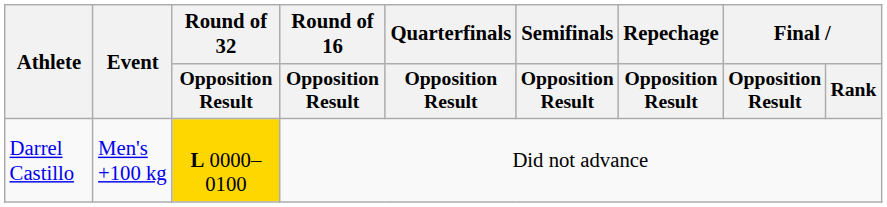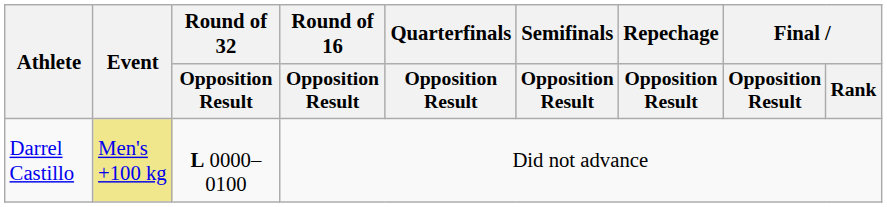(132, 160) no background -> (132, 160) khaki background
(226, 172) gold background -> (226, 172) no background
